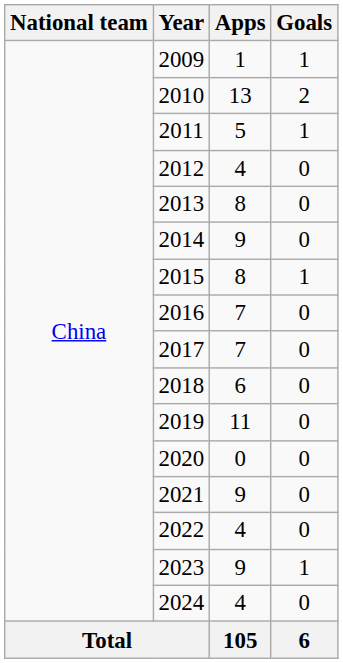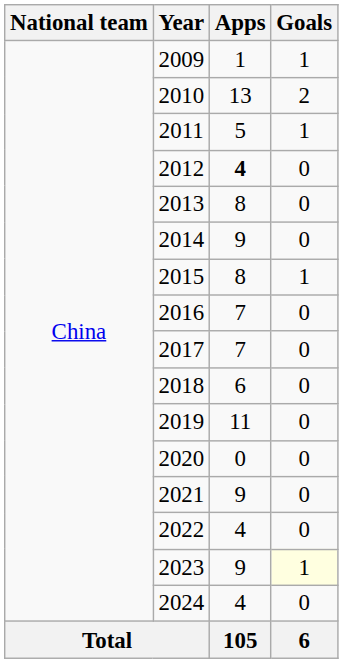(240, 167) normal -> (240, 167) bold
(304, 566) no background -> (304, 566) lightyellow background
